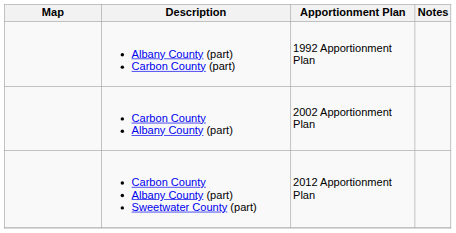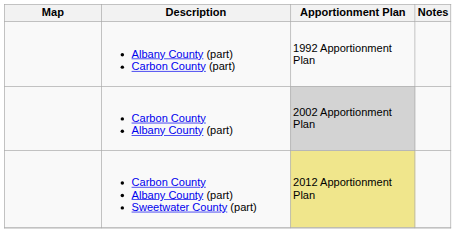(342, 118) no background -> (342, 118) lightgrey background
(342, 189) no background -> (342, 189) khaki background
